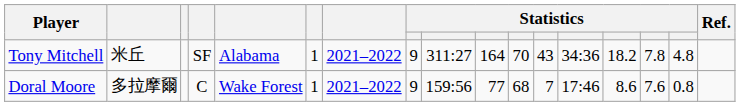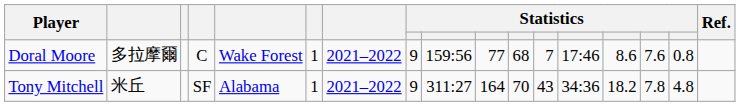rows swapped: (56, 55) <-> (52, 86)
